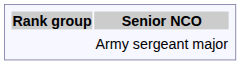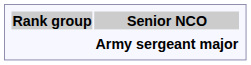(162, 44) normal -> (167, 44) bold
